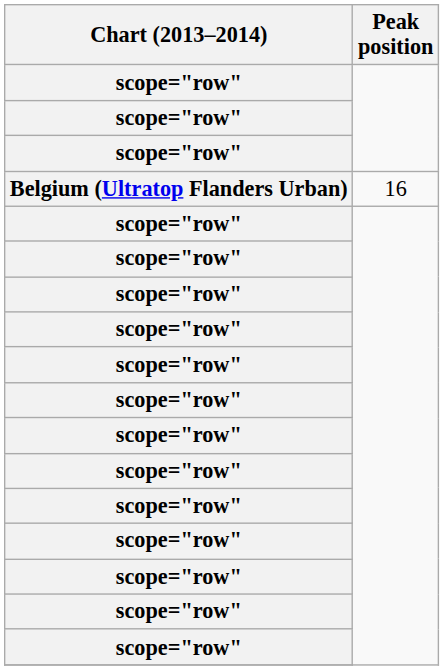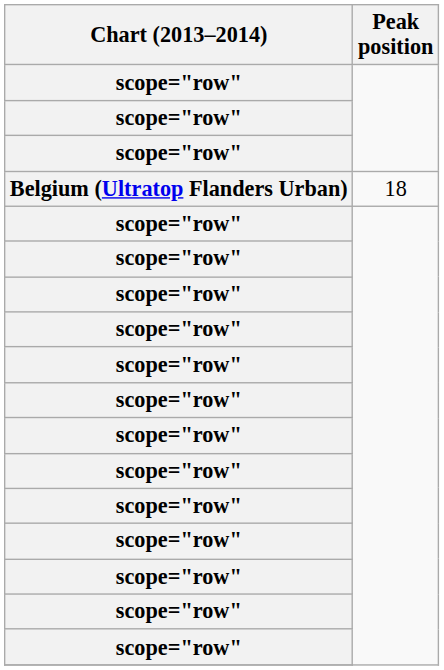(396, 188) 16 -> (396, 188) 18
